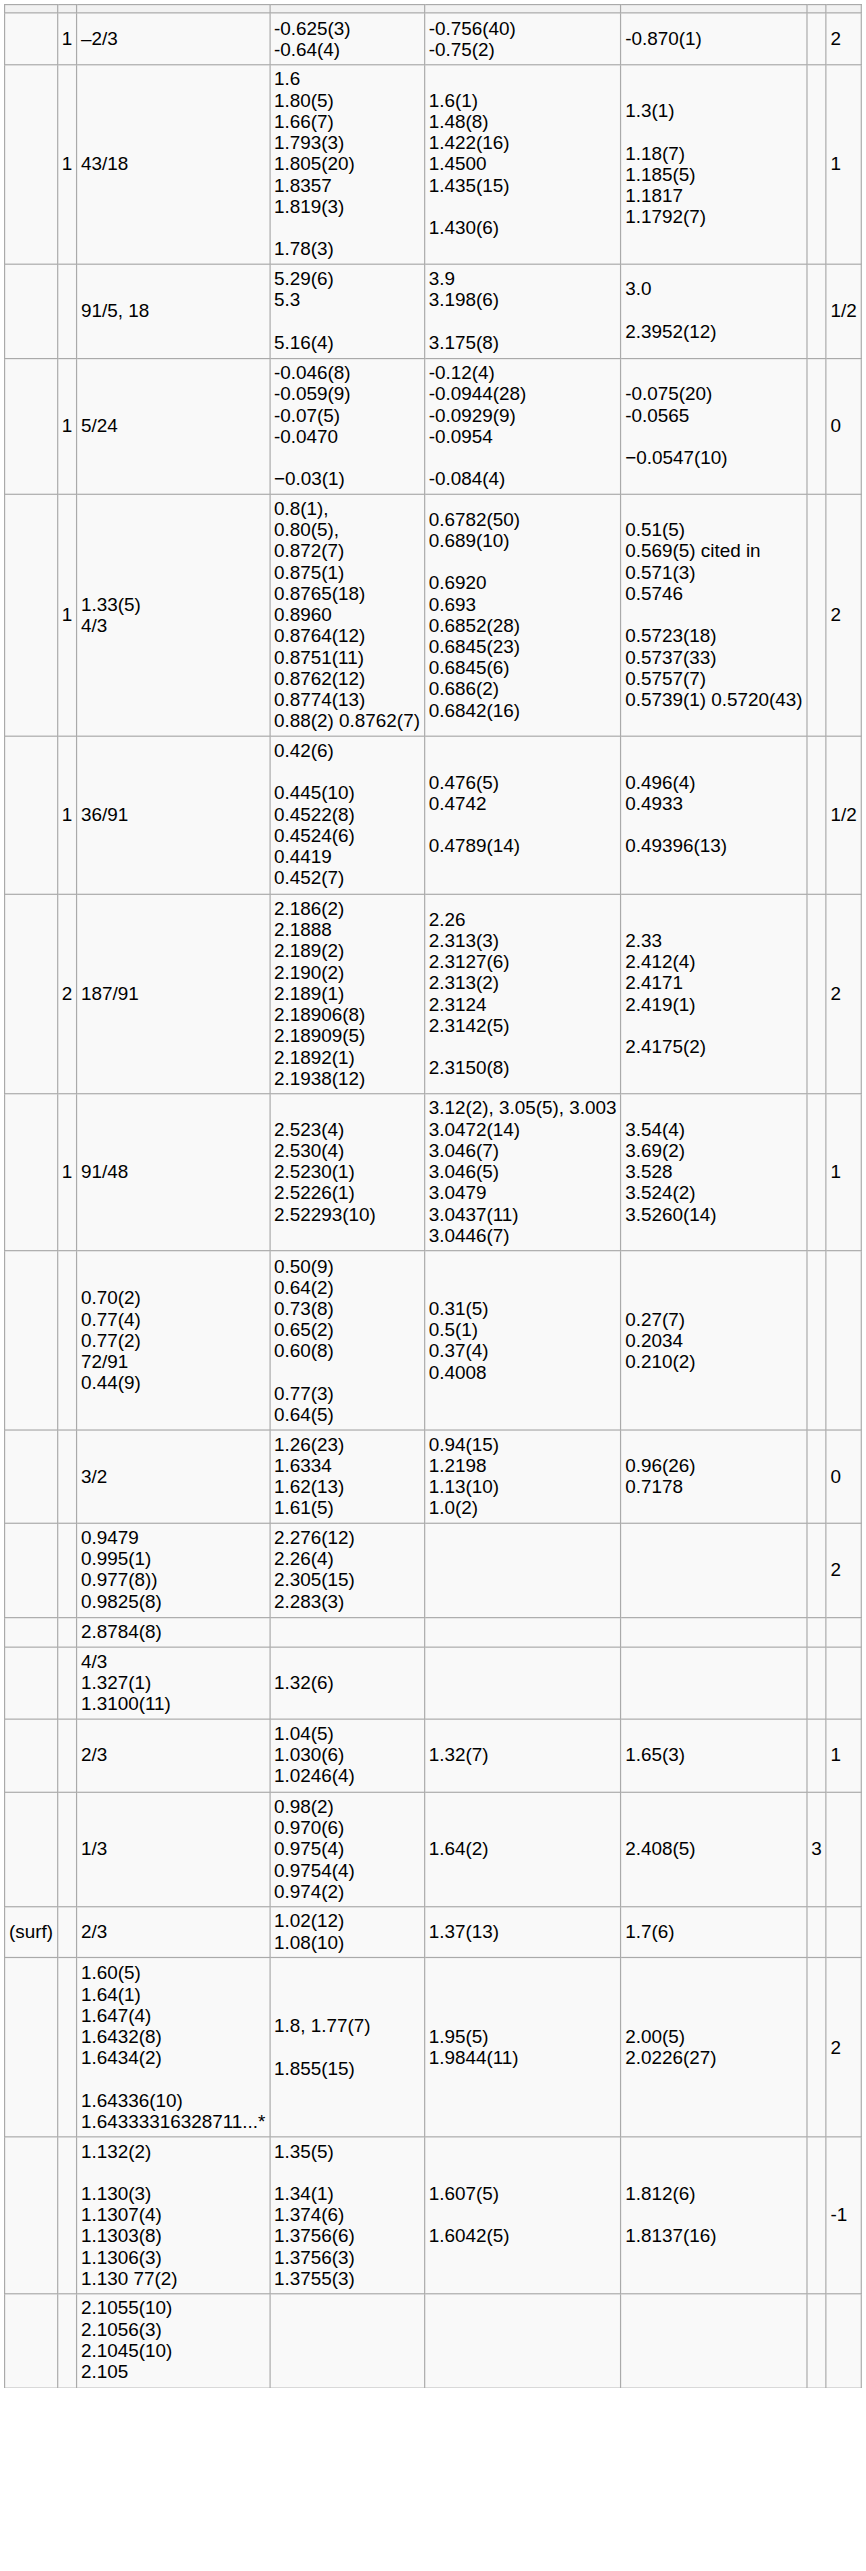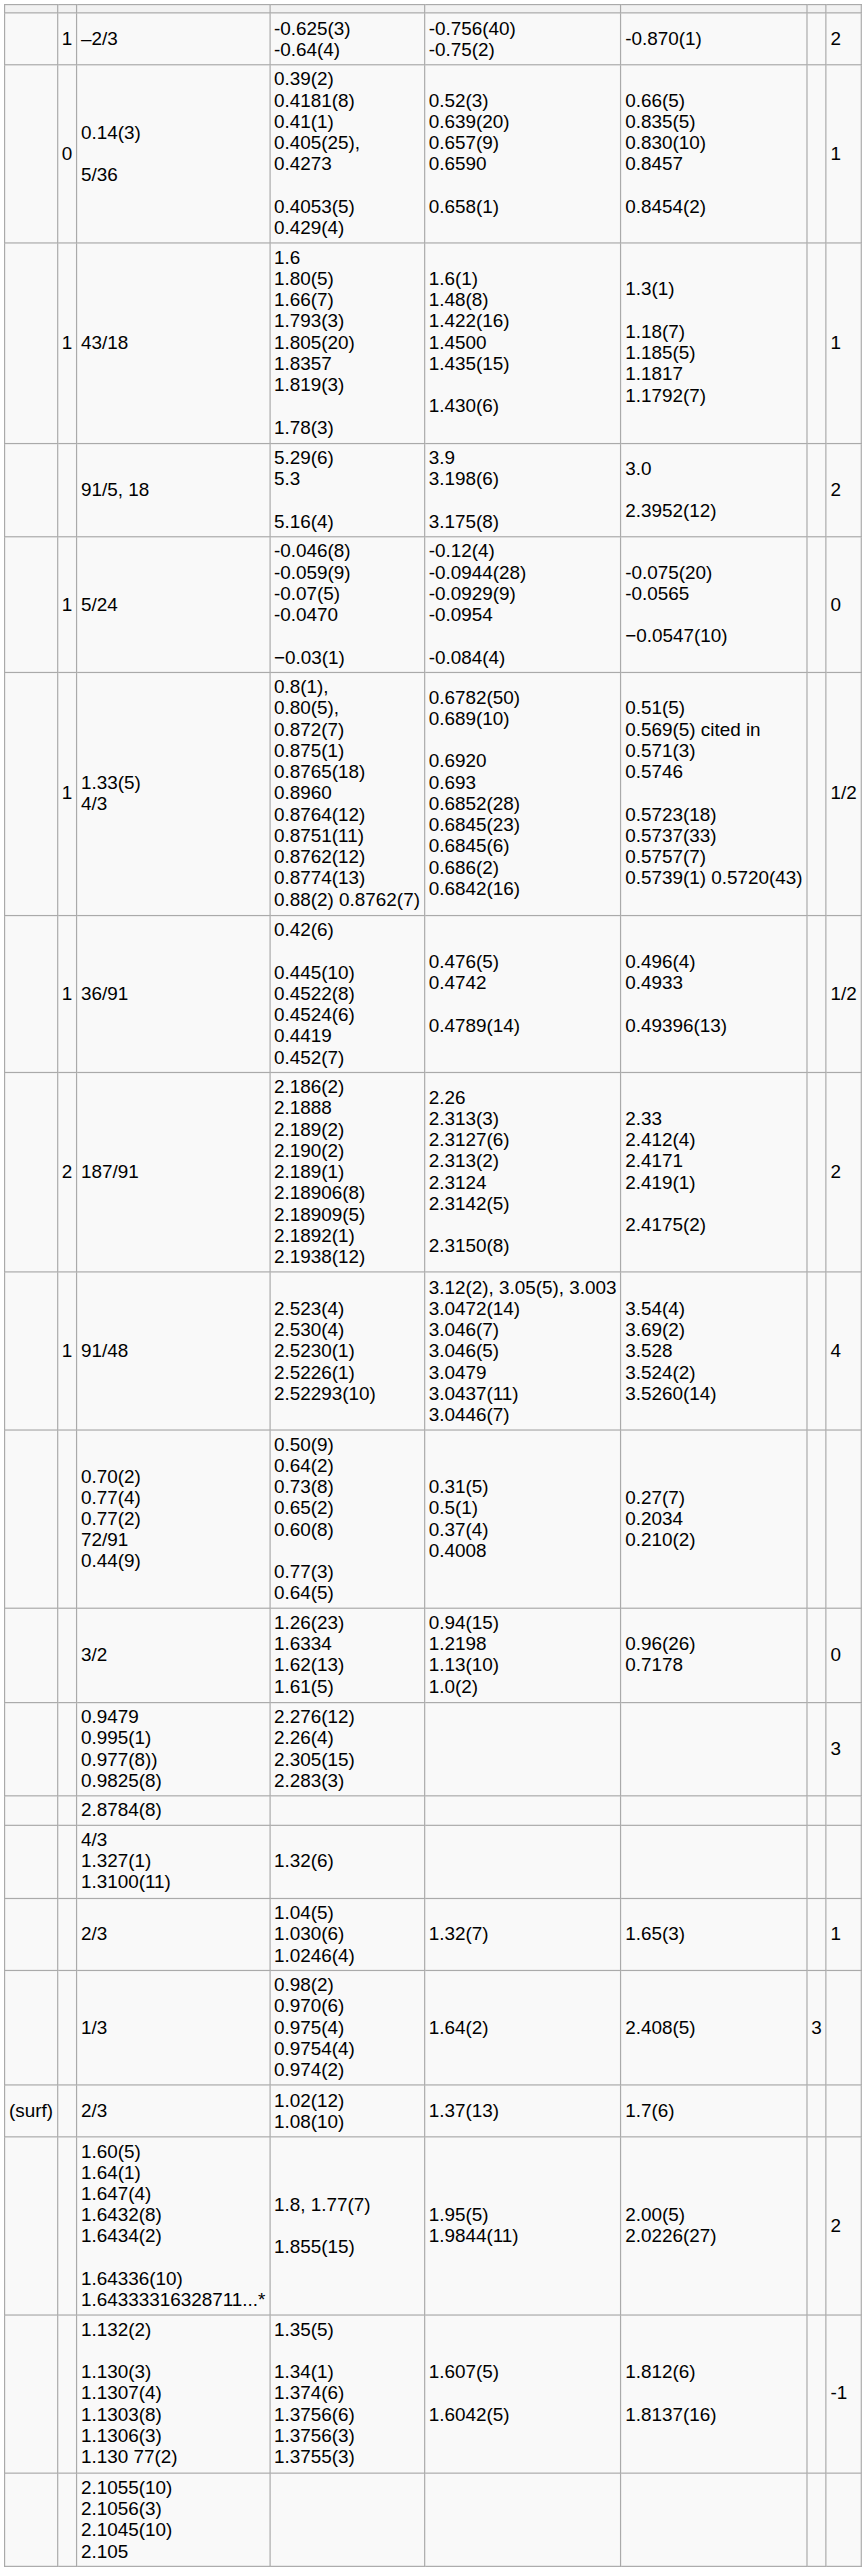+ row: (111, 153)
(844, 311) 1/2 -> (836, 489) 2
(836, 615) 2 -> (844, 793) 1/2
(836, 1172) 1 -> (836, 1350) 4
(836, 1570) 2 -> (836, 1748) 3
